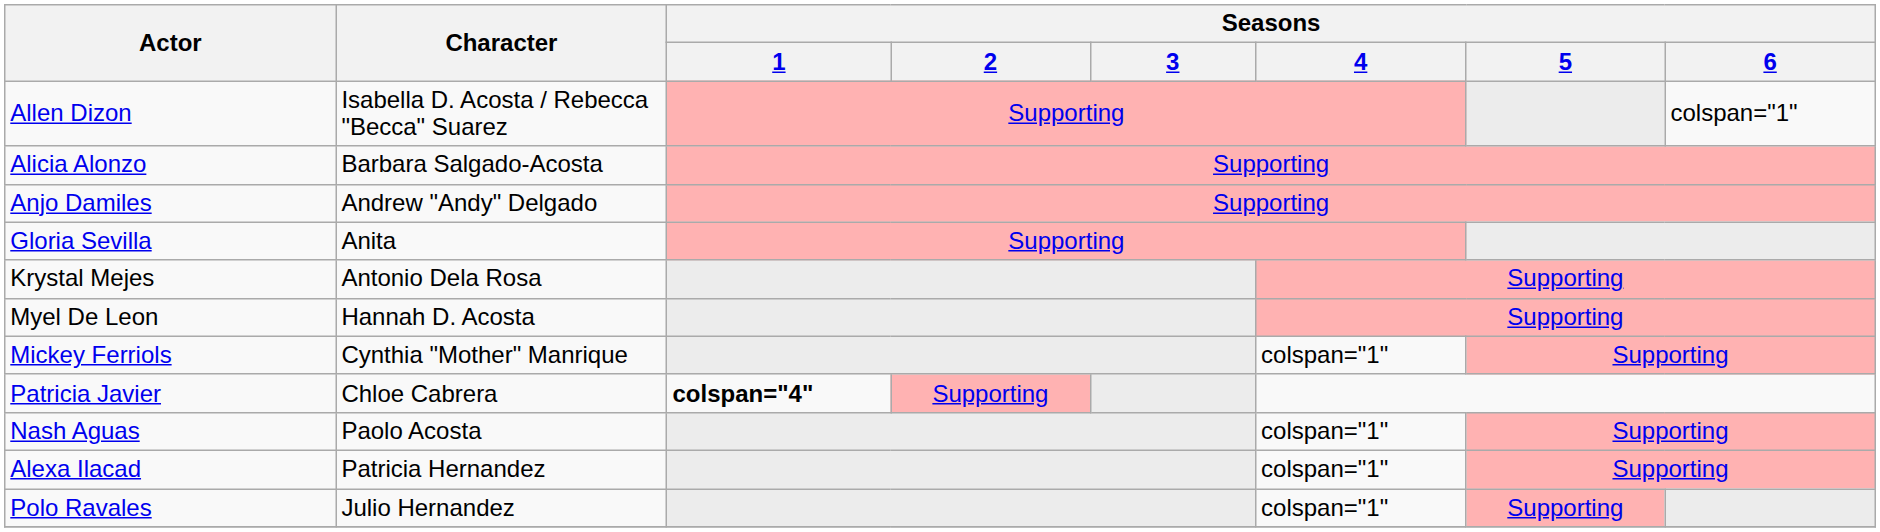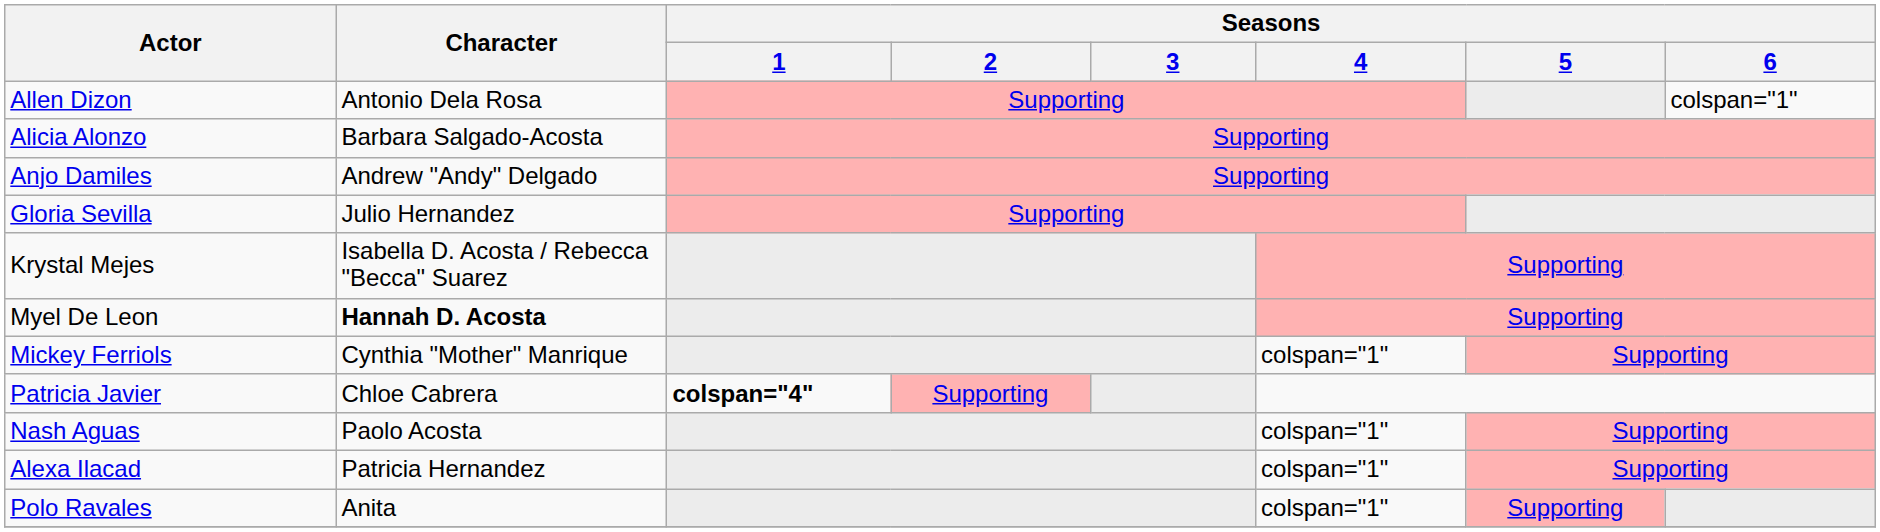(495, 113) Isabella D. Acosta / Rebecca "Becca" Suarez -> (441, 99) Antonio Dela Rosa
(369, 240) Anita -> (428, 213) Julio Hernandez
(441, 278) Antonio Dela Rosa -> (495, 265) Isabella D. Acosta / Rebecca "Becca" Suarez
(438, 316) normal -> (444, 316) bold
(428, 507) Julio Hernandez -> (369, 507) Anita
